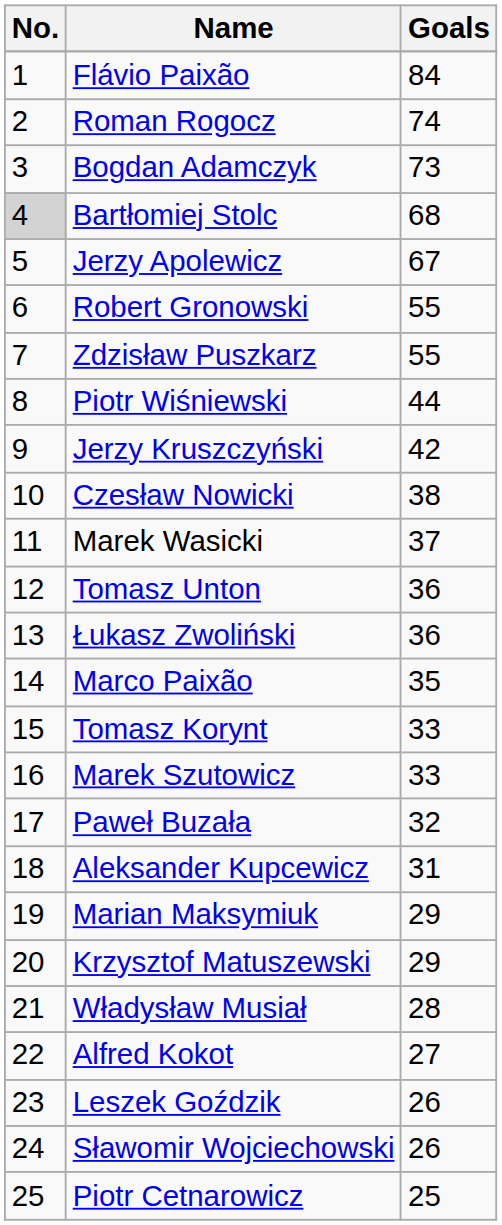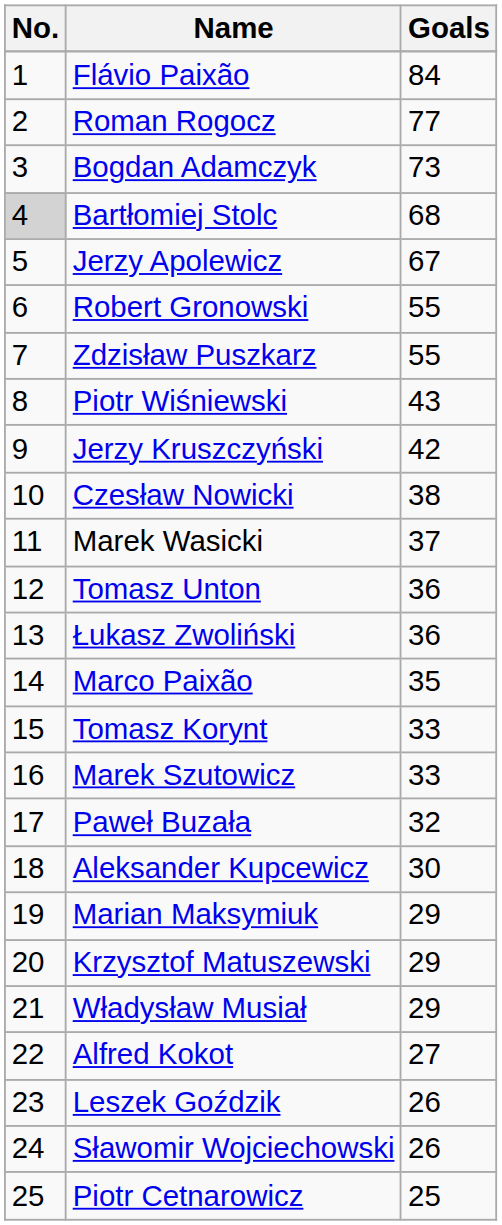(424, 121) 74 -> (424, 121) 77
(424, 401) 44 -> (424, 401) 43
(424, 868) 31 -> (424, 868) 30
(424, 1008) 28 -> (424, 1008) 29
